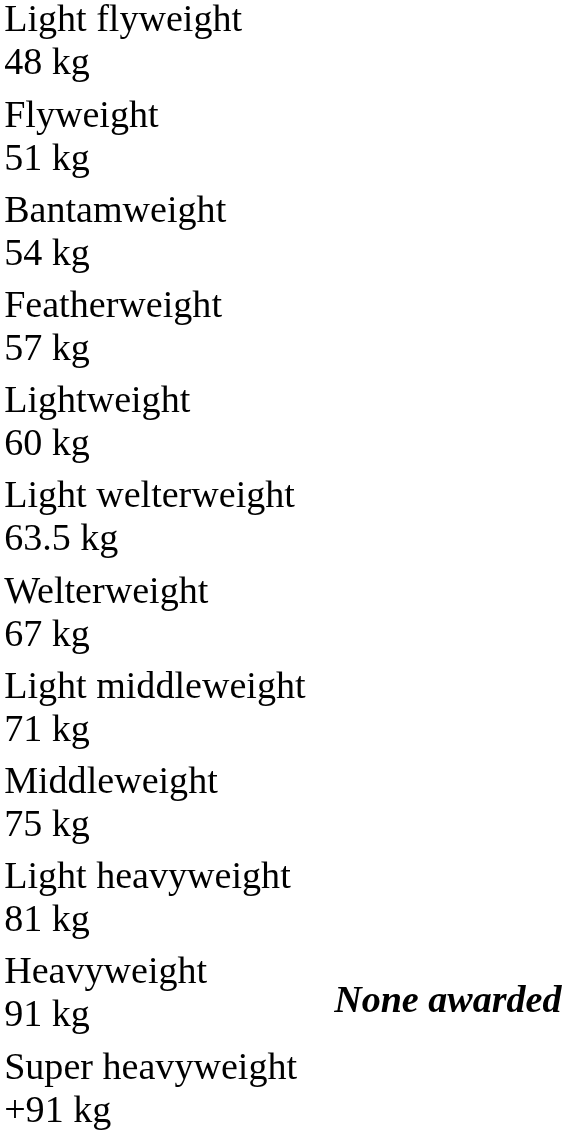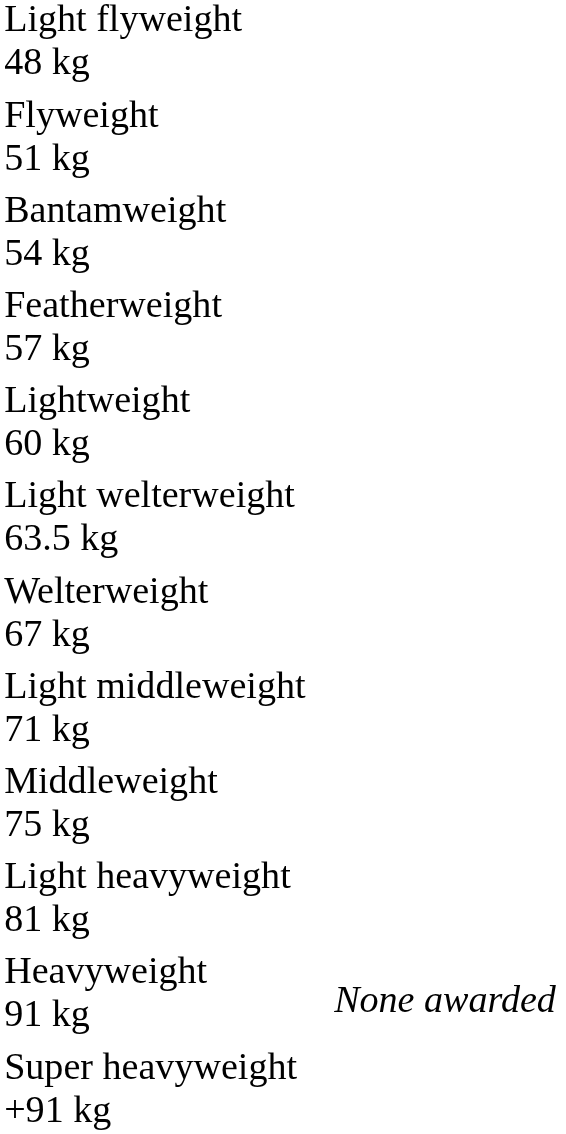(448, 998) bold -> (445, 998) normal
